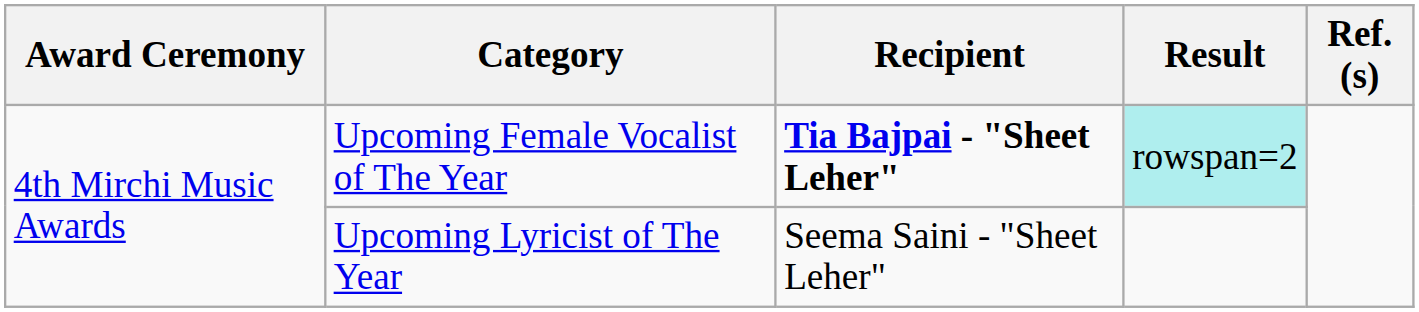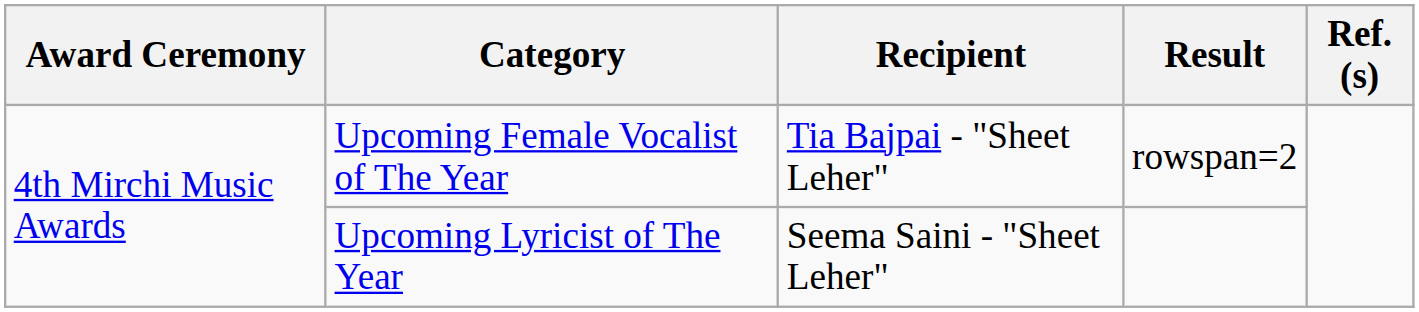(937, 155) bold -> (928, 155) normal
(1215, 155) paleturquoise background -> (1215, 155) no background
